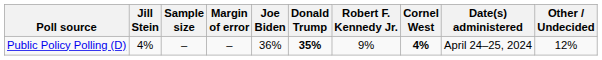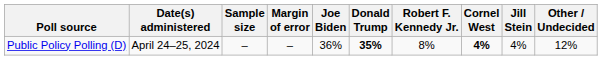columns swapped: (488, 20) <-> (145, 20)
(366, 45) 9% -> (427, 45) 8%
